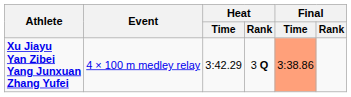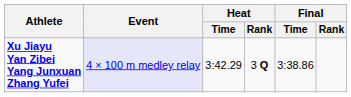(143, 65) no background -> (143, 65) lavender background
(296, 65) lightsalmon background -> (296, 65) no background
